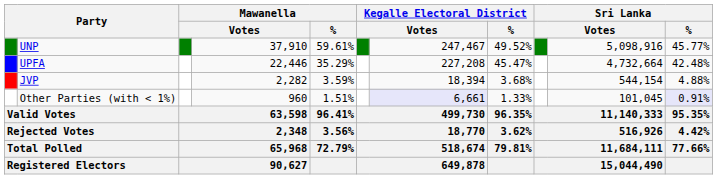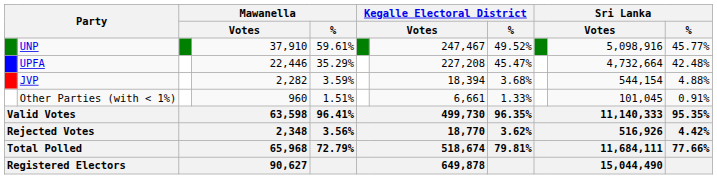(469, 98) lavender background -> (469, 98) no background
(694, 98) lavender background -> (694, 98) no background
